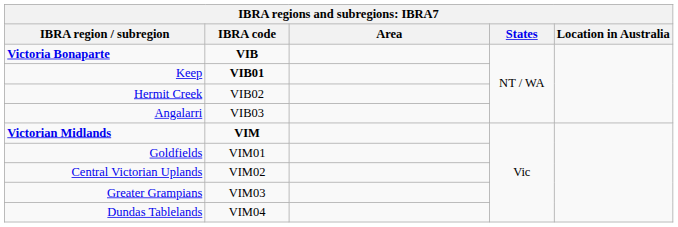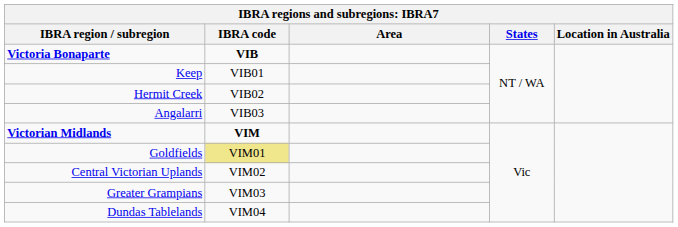(247, 73) bold -> (247, 73) normal
(247, 152) no background -> (247, 152) khaki background
